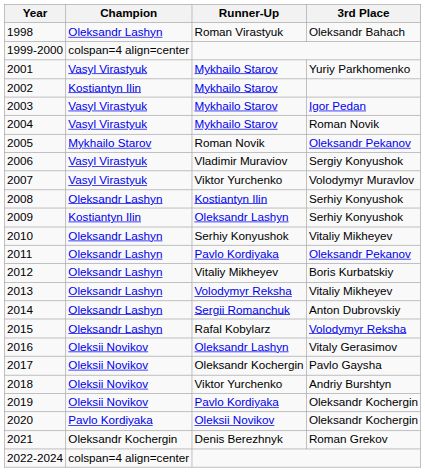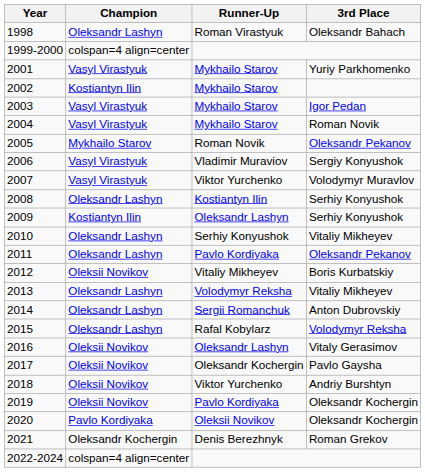(115, 273) Oleksandr Lashyn -> (108, 273) Oleksii Novikov
